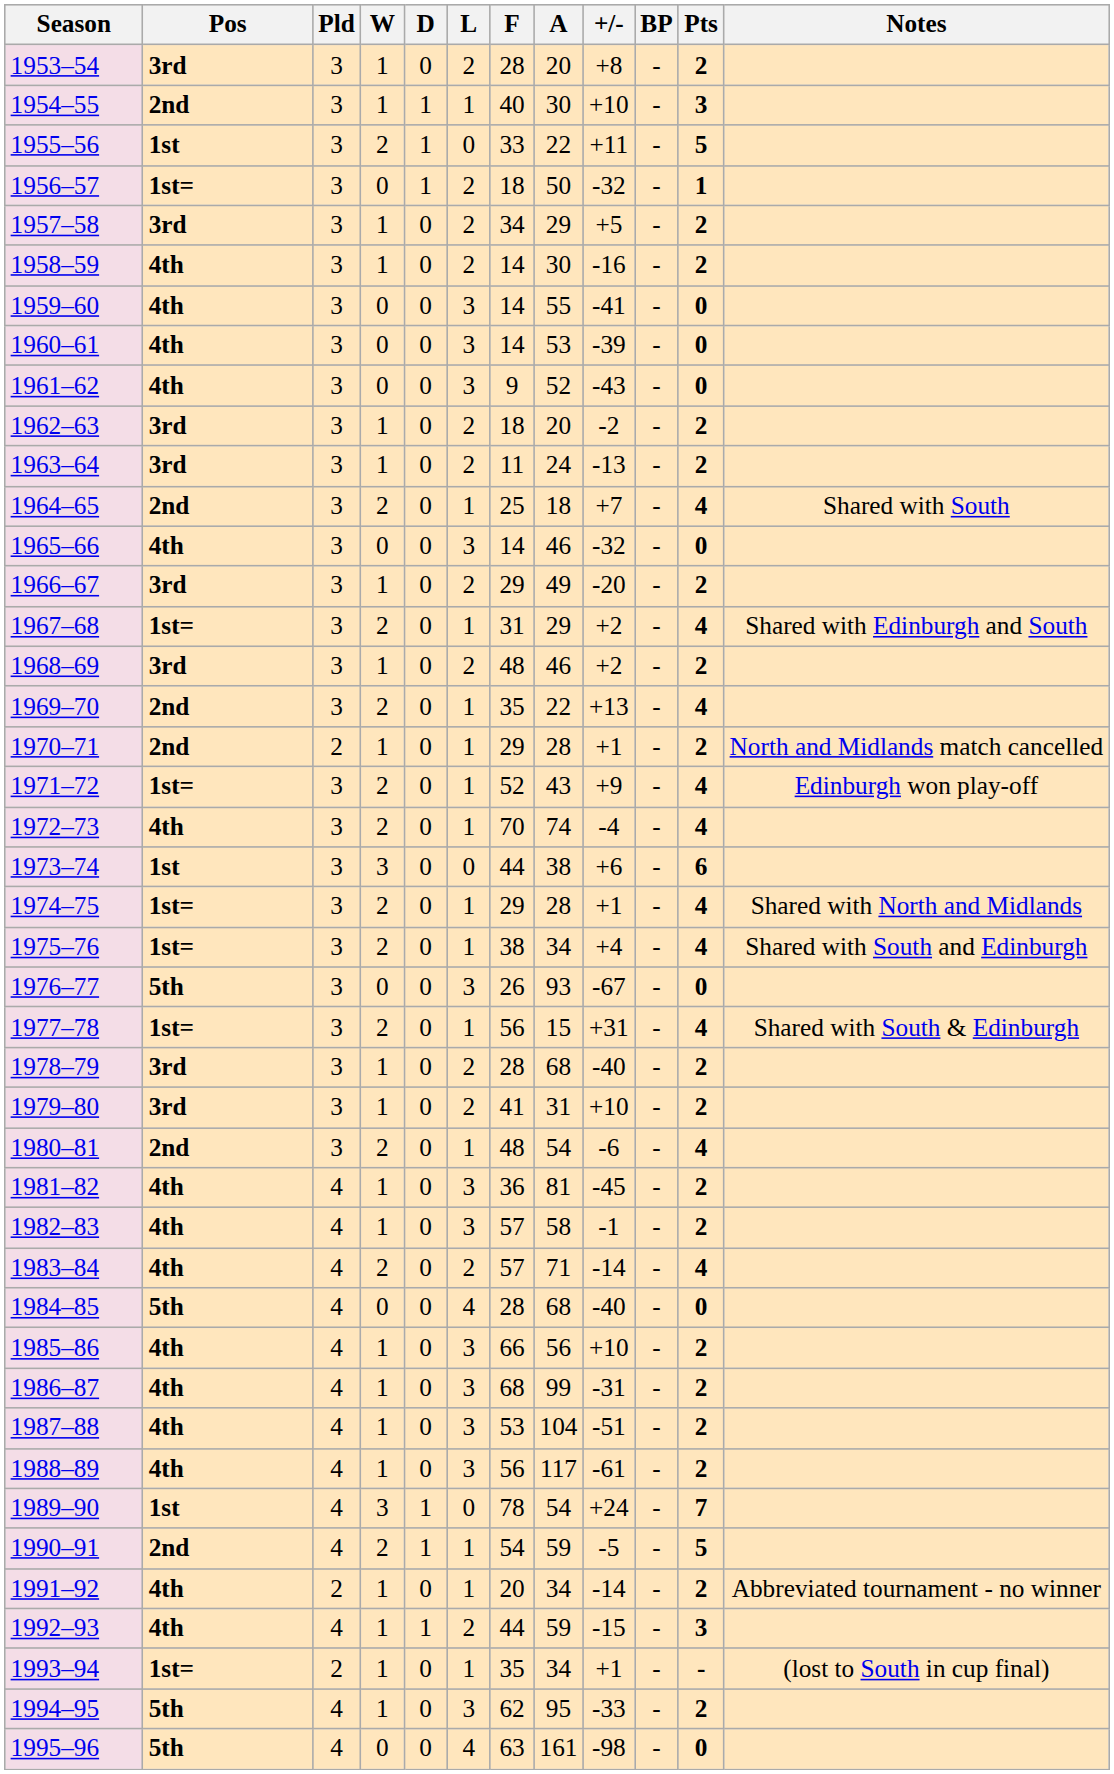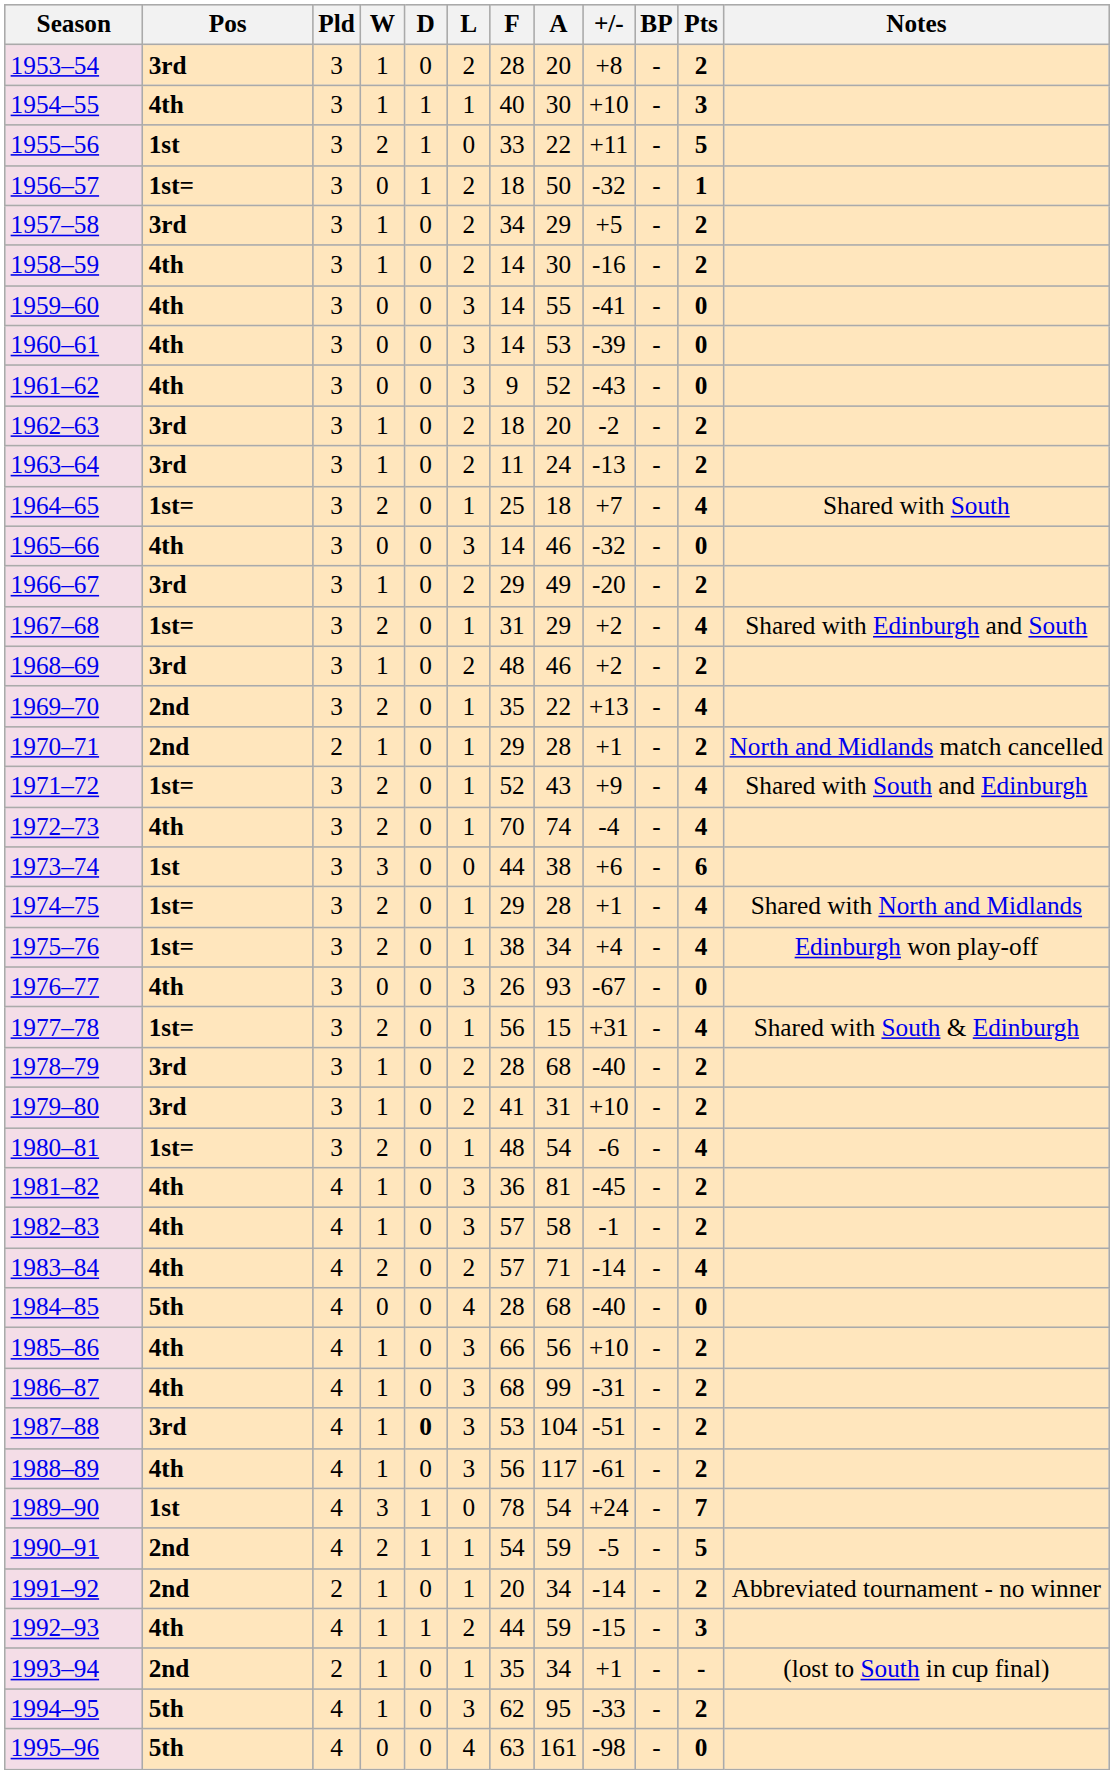(169, 104) 2nd -> (166, 104) 4th
(169, 505) 2nd -> (171, 505) 1st=
(916, 786) Edinburgh won play-off -> (916, 786) Shared with South and Edinburgh
(916, 946) Shared with South and Edinburgh -> (916, 946) Edinburgh won play-off
(166, 986) 5th -> (166, 986) 4th
(169, 1147) 2nd -> (171, 1147) 1st=
(166, 1427) 4th -> (168, 1427) 3rd
(426, 1427) normal -> (426, 1427) bold
(166, 1588) 4th -> (169, 1588) 2nd
(171, 1668) 1st= -> (169, 1668) 2nd
